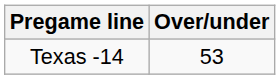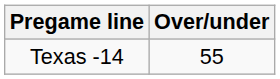(212, 56) 53 -> (212, 56) 55
